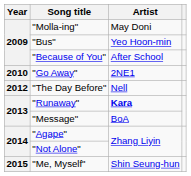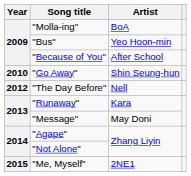(131, 27) May Doni -> (120, 27) BoA
(123, 73) 2NE1 -> (145, 73) Shin Seung-hun
(121, 103) bold -> (121, 103) normal
(120, 118) BoA -> (131, 118) May Doni
(145, 164) Shin Seung-hun -> (123, 164) 2NE1
